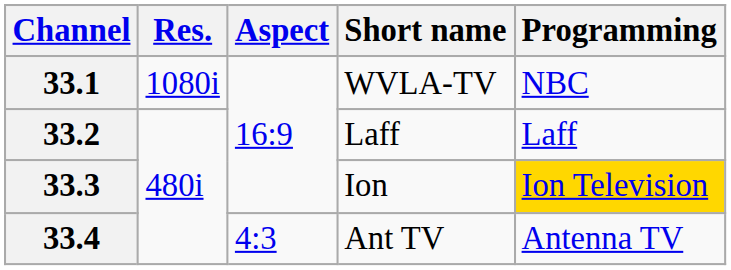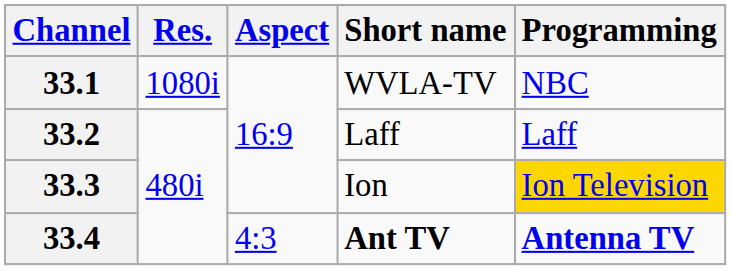(394, 237) normal -> (397, 237) bold
(602, 237) normal -> (608, 237) bold
